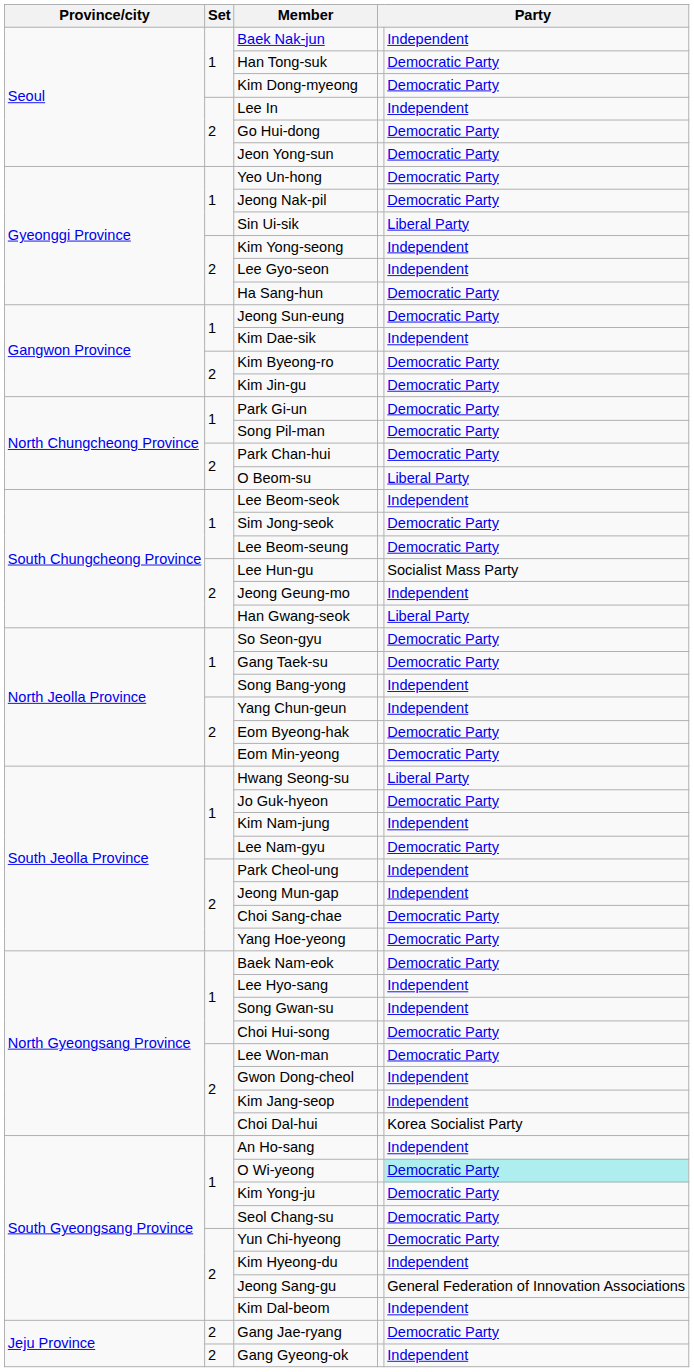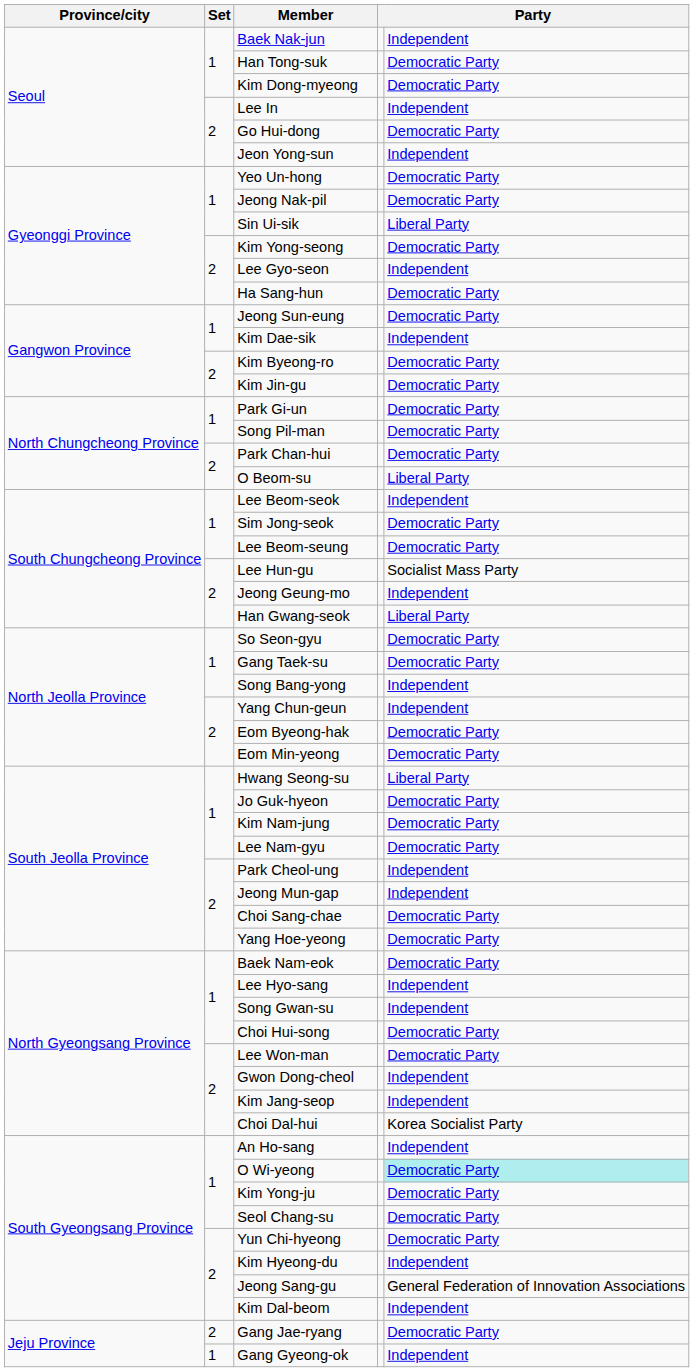(443, 154) Democratic Party -> (428, 154) Independent
(428, 246) Independent -> (443, 246) Democratic Party
(428, 824) Independent -> (443, 824) Democratic Party
(212, 1355) 2 -> (212, 1355) 1
